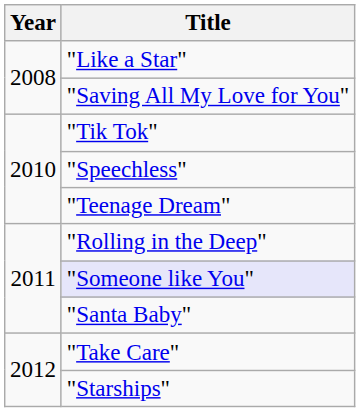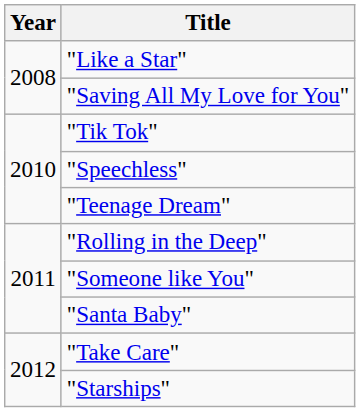(160, 278) lavender background -> (160, 278) no background
